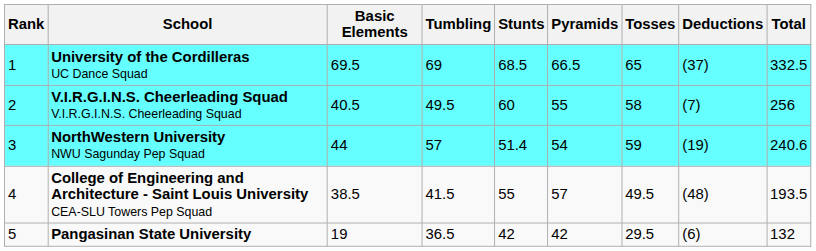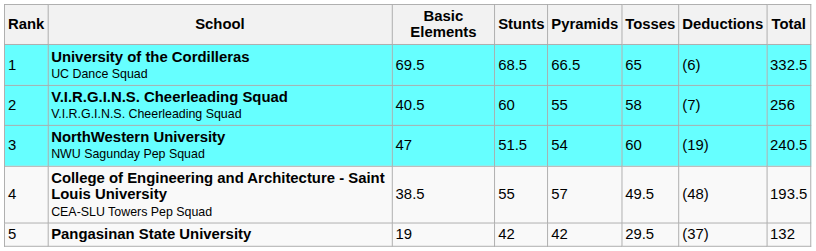- column: (458, 24)
(695, 65) (37) -> (691, 65) (6)
(339, 145) 44 -> (404, 145) 47
(513, 145) 51.4 -> (513, 145) 51.5
(633, 145) 59 -> (633, 145) 60
(789, 145) 240.6 -> (789, 145) 240.5
(691, 234) (6) -> (695, 234) (37)
